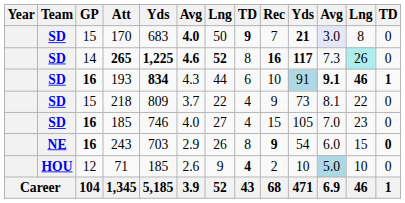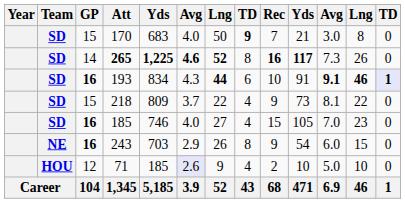(191, 36) bold -> (191, 36) normal
(303, 36) bold -> (303, 36) normal
(332, 36) lavender background -> (332, 36) no background
(361, 58) paleturquoise background -> (361, 58) no background
(158, 79) bold -> (158, 79) normal
(220, 79) normal -> (220, 79) bold
(303, 79) lightblue background -> (303, 79) no background
(388, 79) no background -> (388, 79) lavender background
(274, 144) bold -> (274, 144) normal
(388, 144) bold -> (388, 144) normal
(191, 166) no background -> (191, 166) lavender background
(248, 166) bold -> (248, 166) normal
(332, 166) lightblue background -> (332, 166) no background
